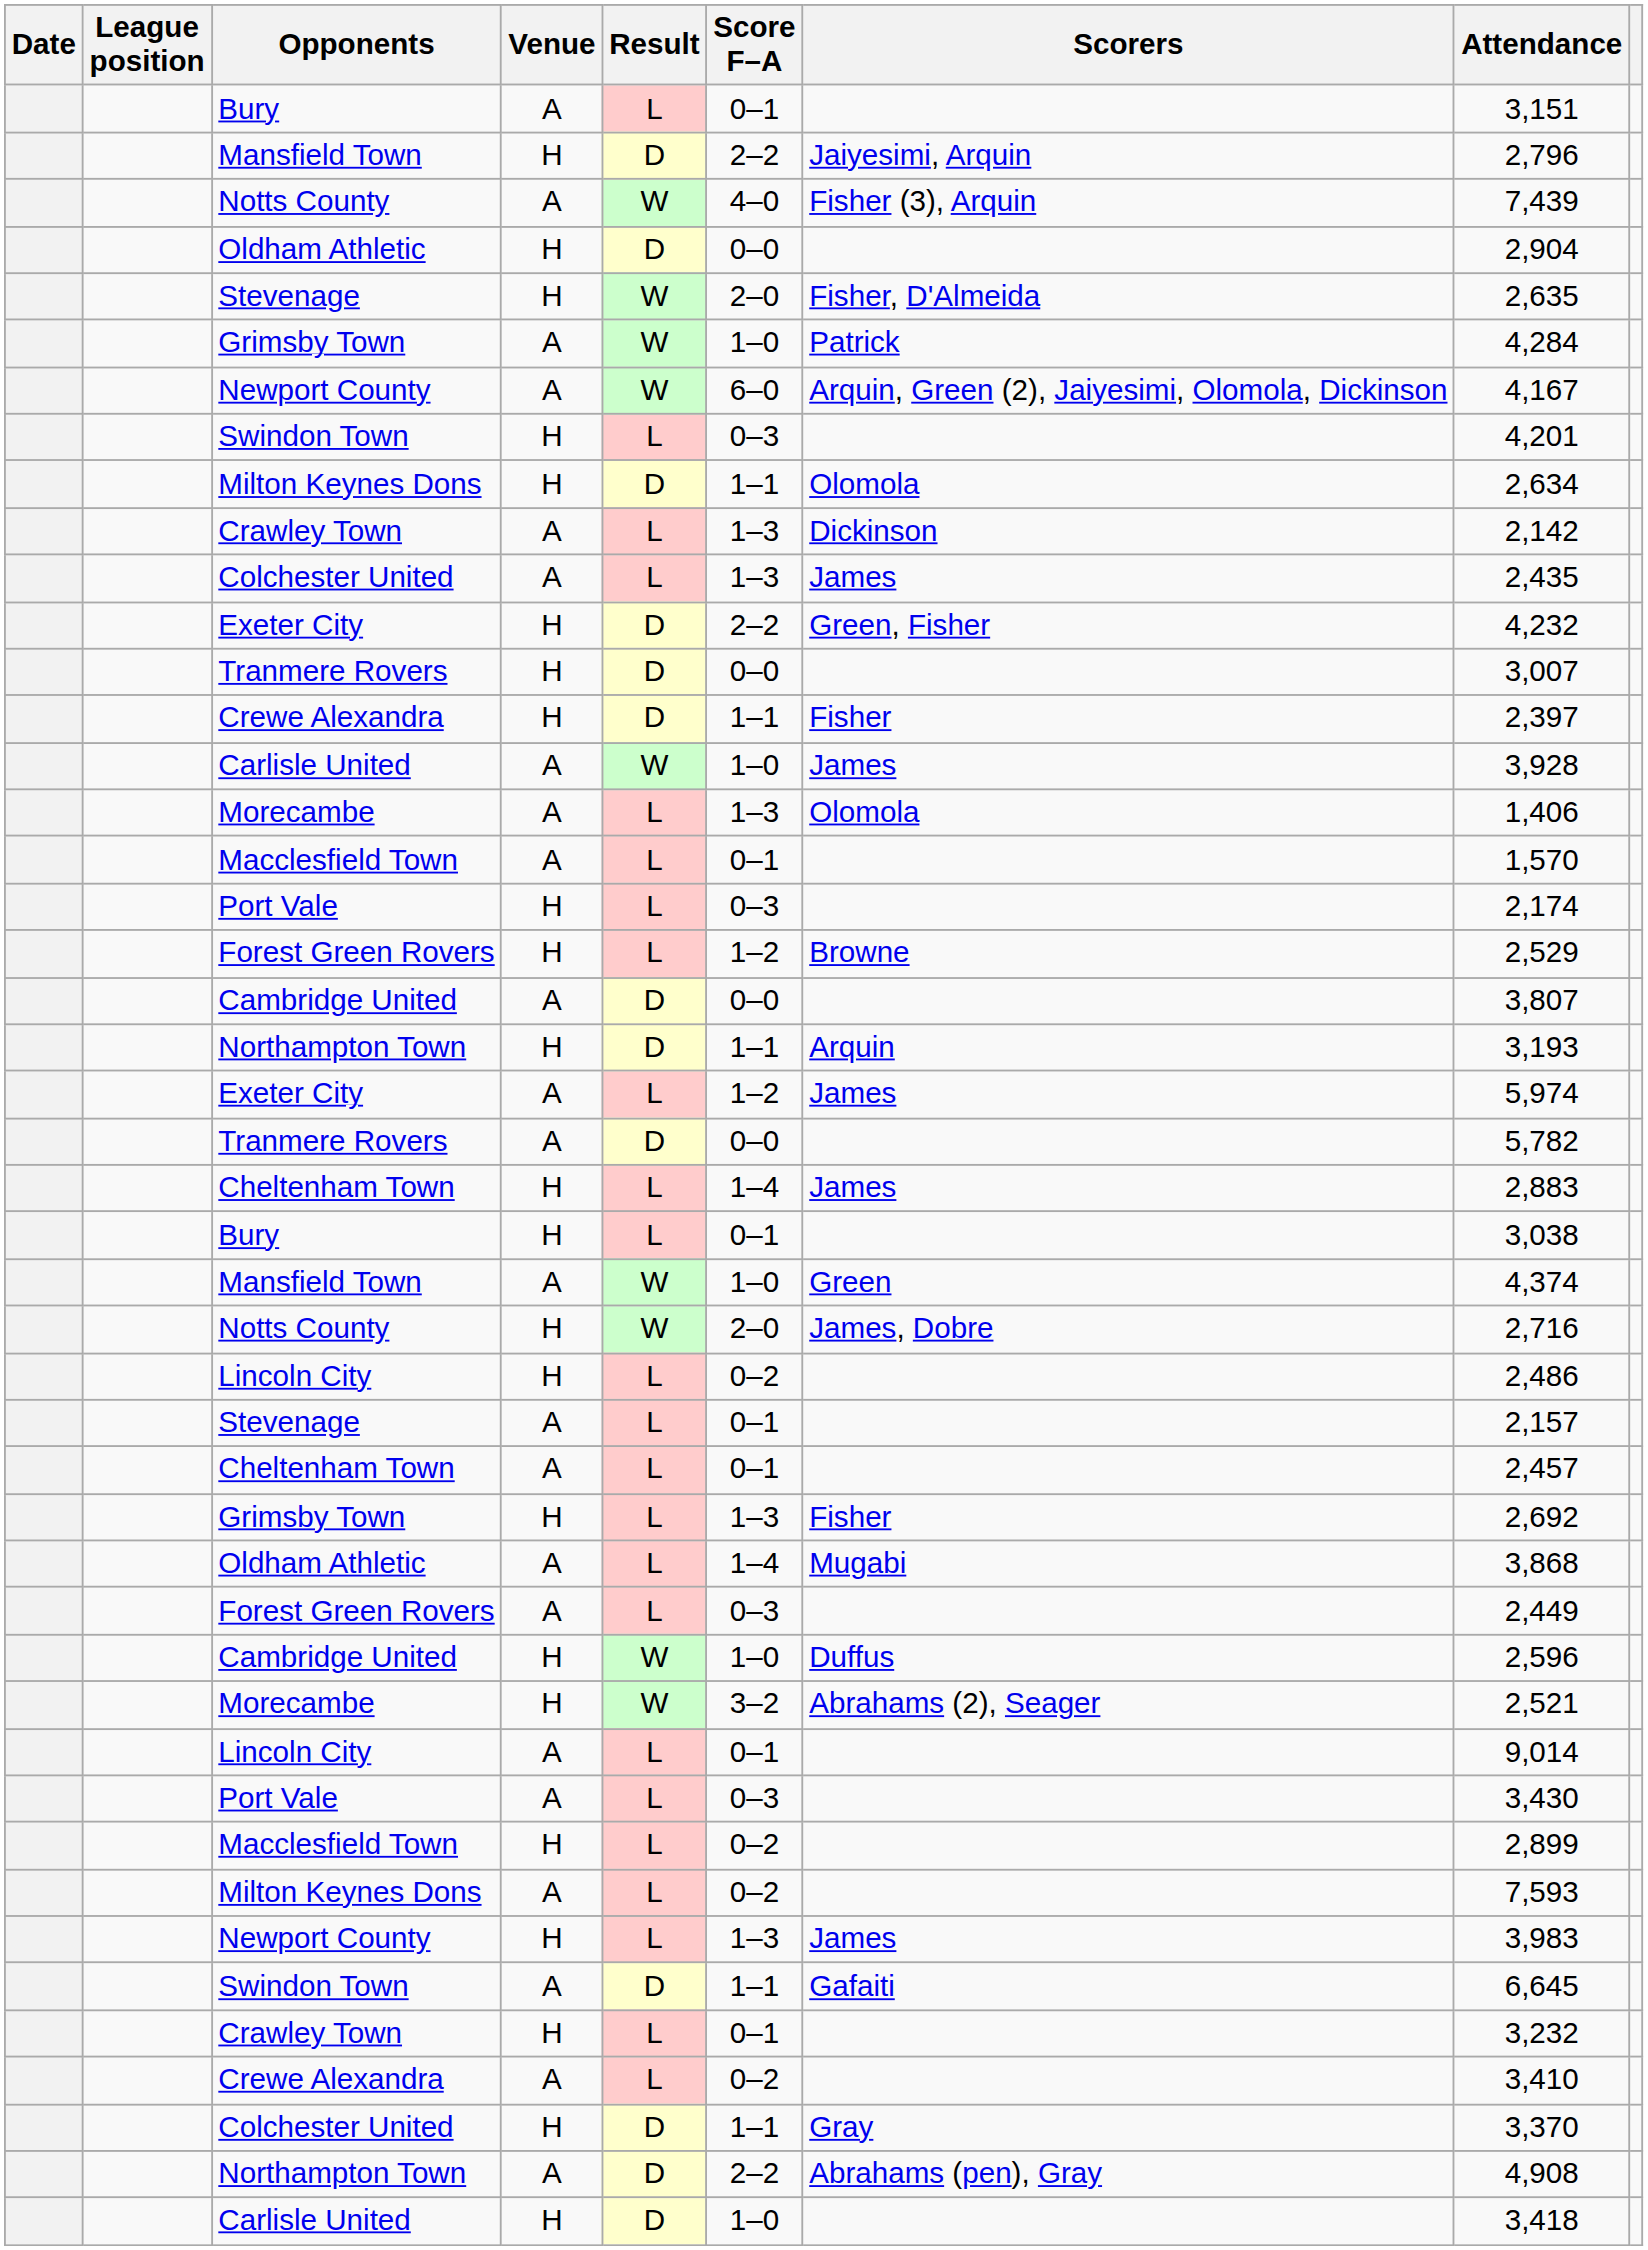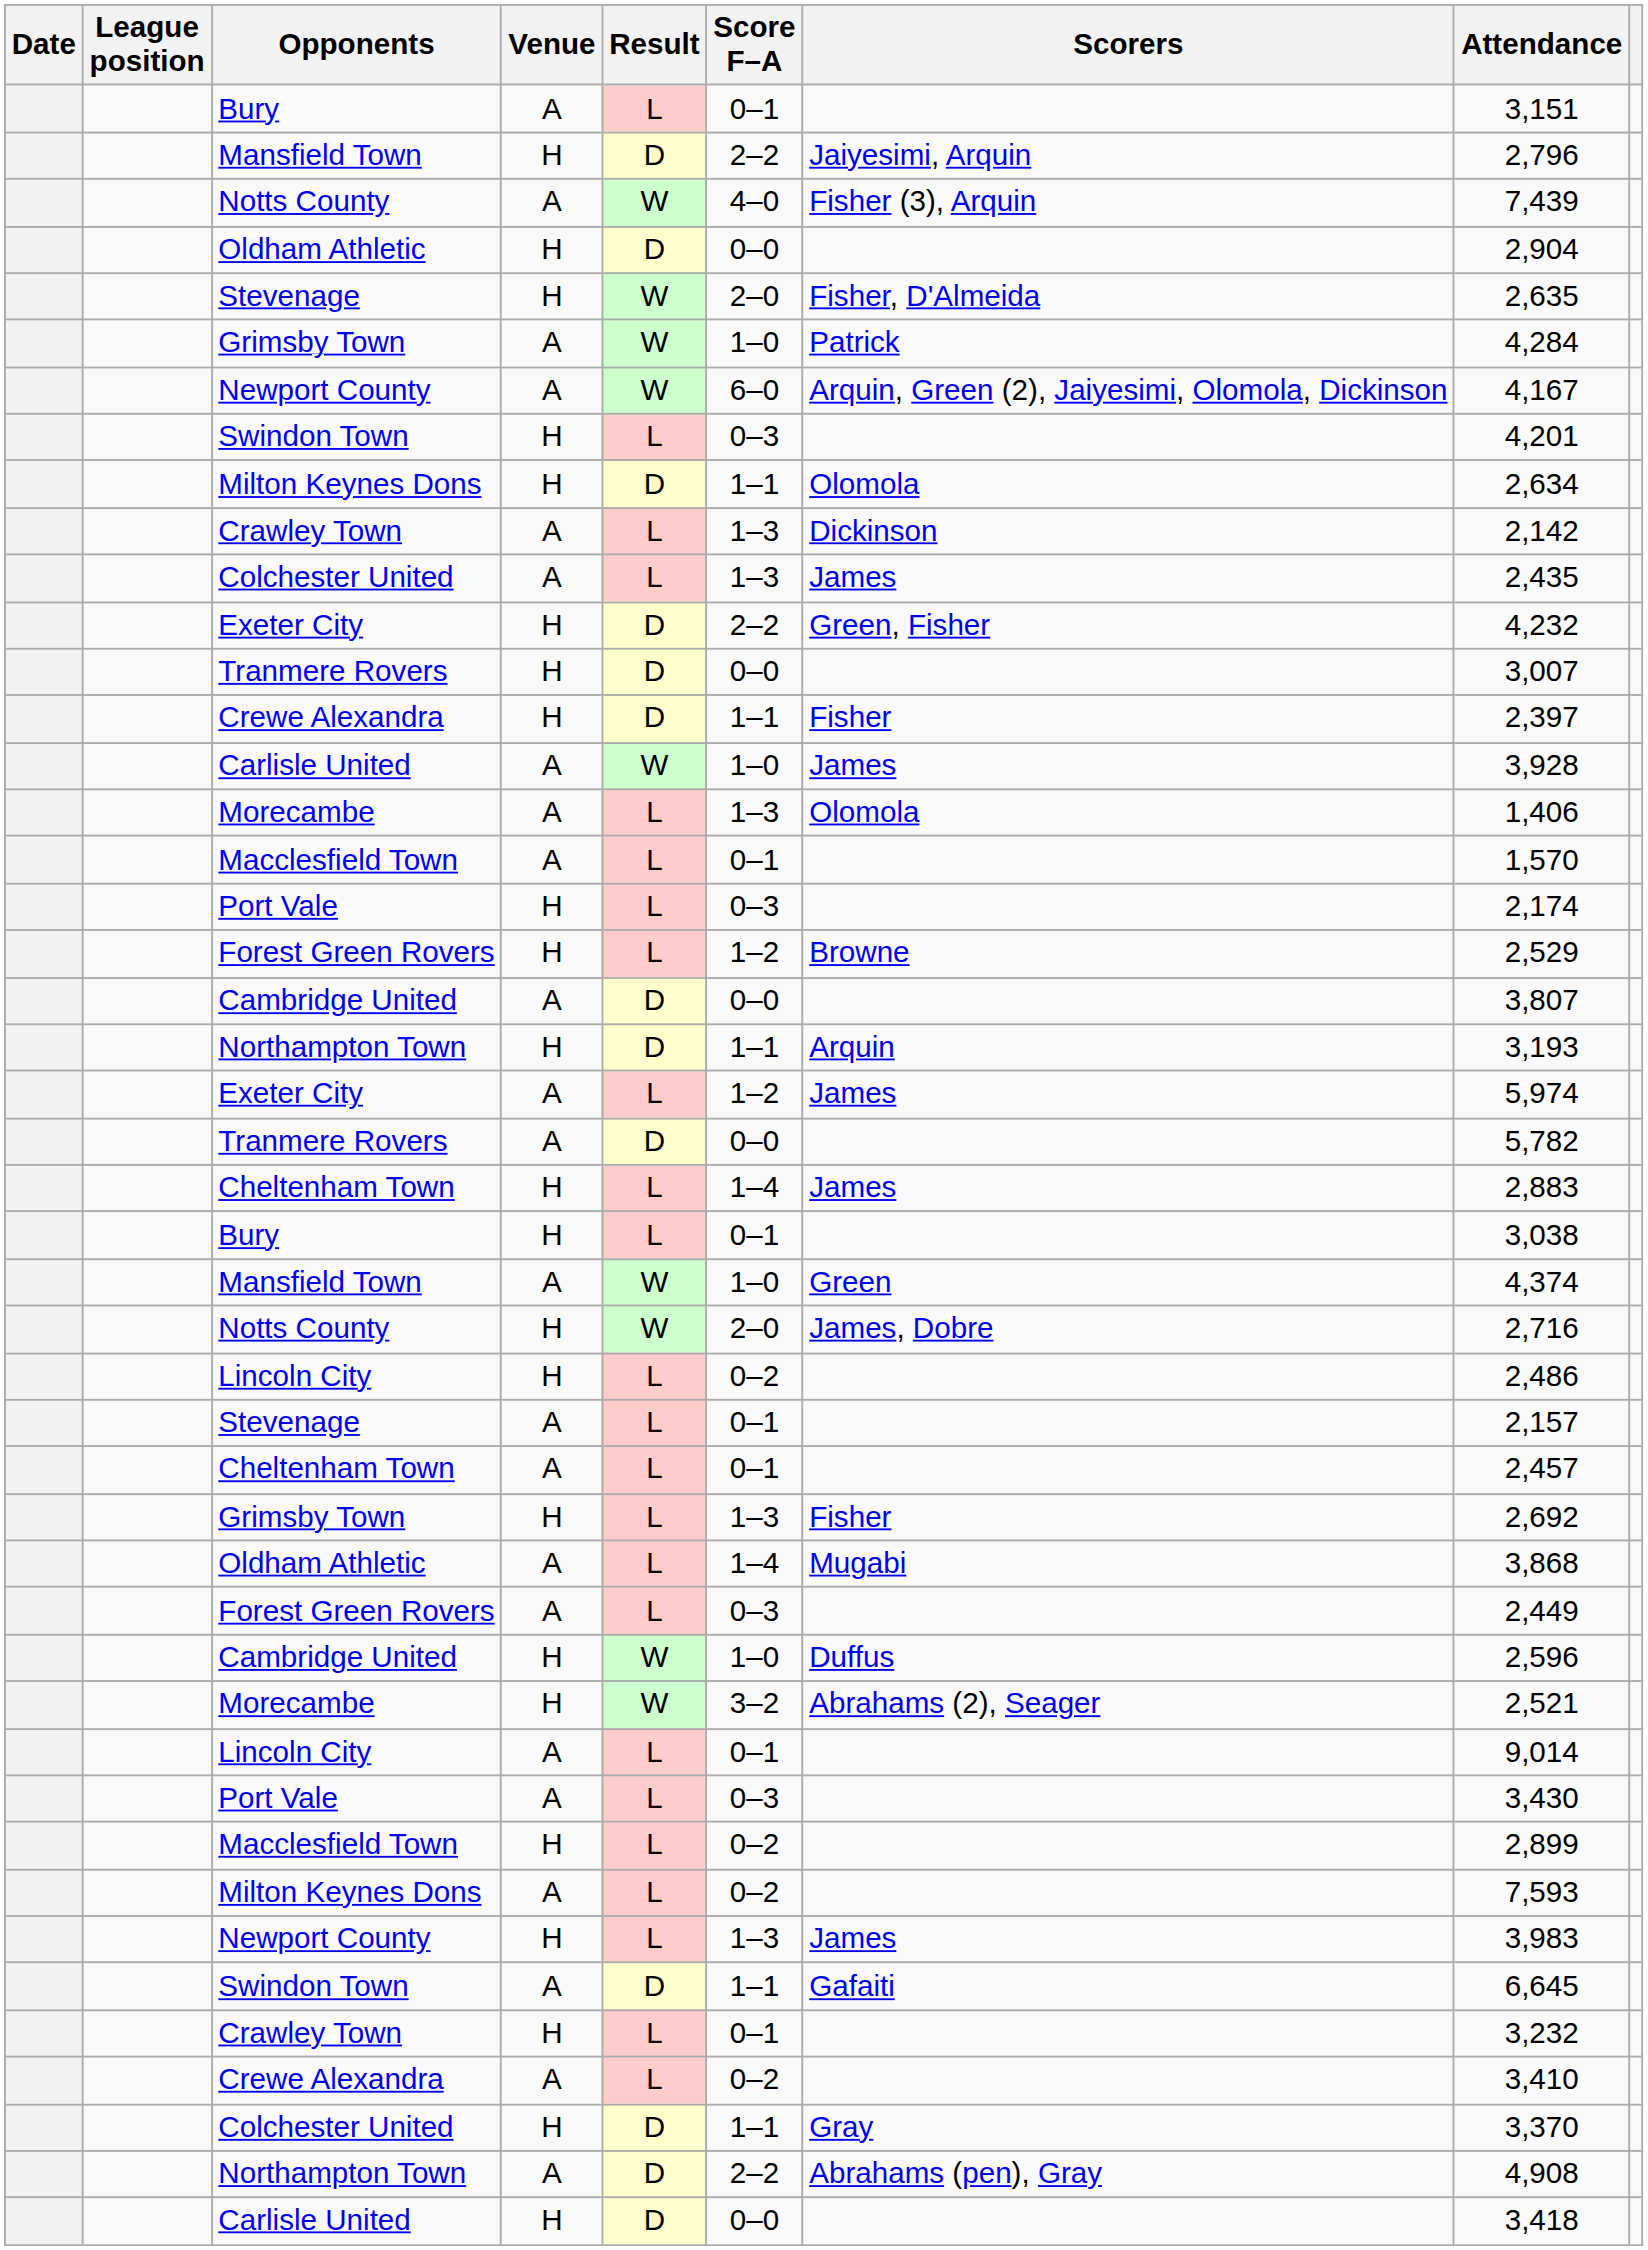(754, 2220) 1–0 -> (754, 2220) 0–0
